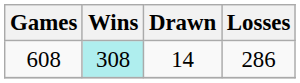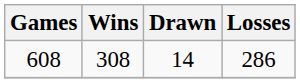(113, 58) paleturquoise background -> (113, 58) no background
